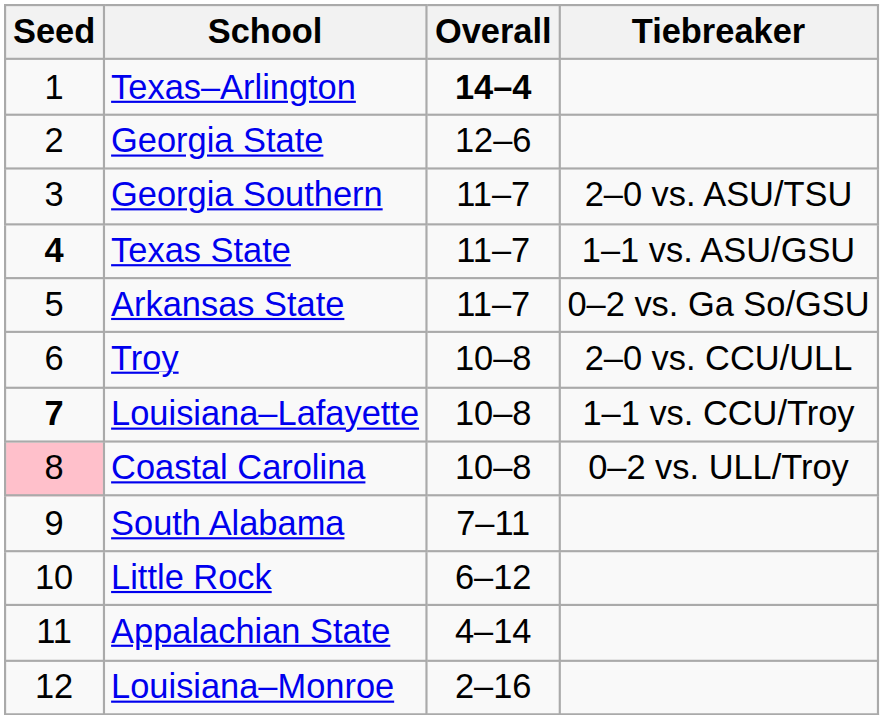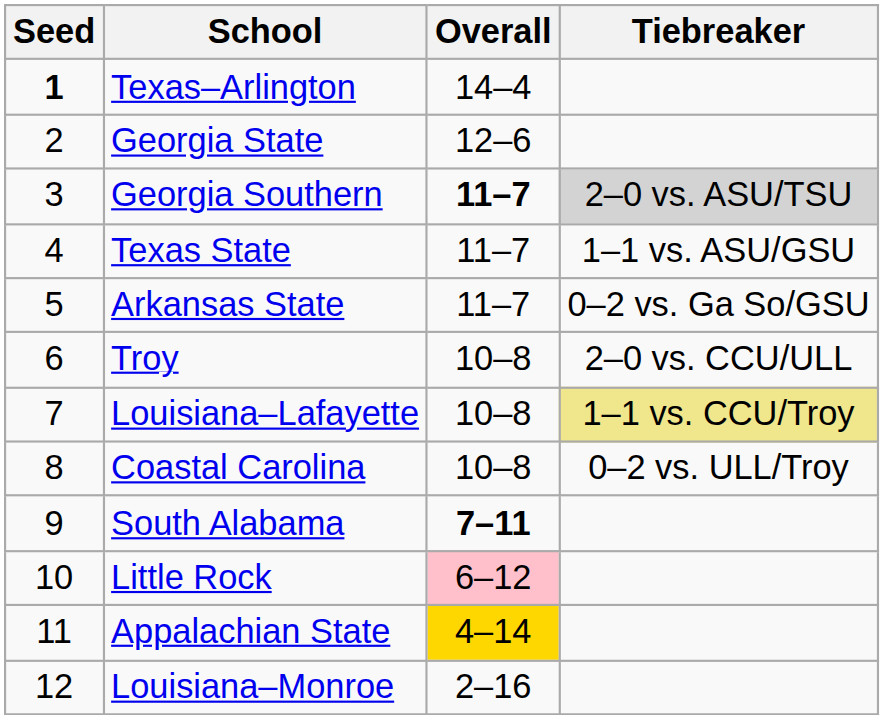(54, 86) normal -> (54, 86) bold
(493, 86) bold -> (493, 86) normal
(493, 195) normal -> (493, 195) bold
(718, 195) no background -> (718, 195) lightgrey background
(54, 250) bold -> (54, 250) normal
(54, 413) bold -> (54, 413) normal
(718, 413) no background -> (718, 413) khaki background
(54, 468) pink background -> (54, 468) no background
(493, 522) normal -> (493, 522) bold
(493, 577) no background -> (493, 577) pink background
(493, 631) no background -> (493, 631) gold background
